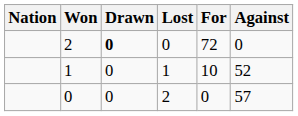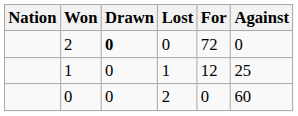(209, 70) 10 -> (209, 70) 12
(243, 70) 52 -> (243, 70) 25
(243, 96) 57 -> (243, 96) 60
